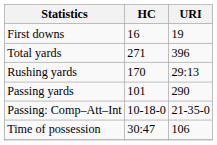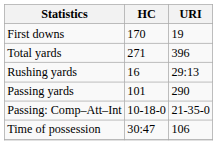(133, 33) 16 -> (136, 33) 170
(136, 72) 170 -> (133, 72) 16
